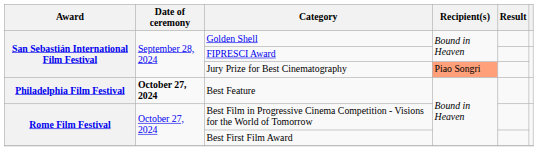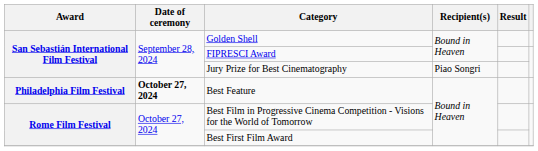(457, 69) lightsalmon background -> (457, 69) no background
